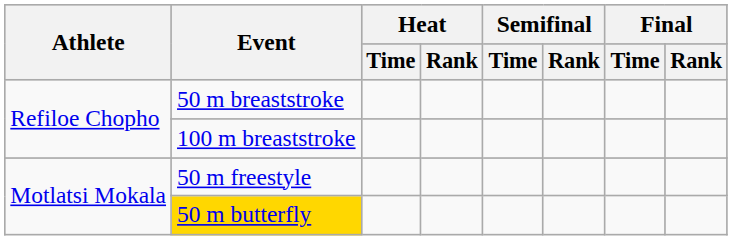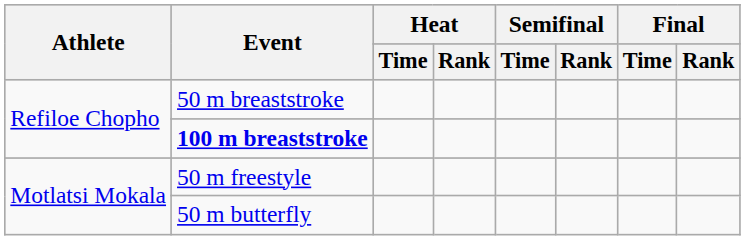(266, 138) normal -> (272, 138) bold
(244, 215) gold background -> (244, 215) no background
